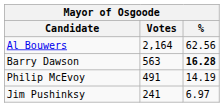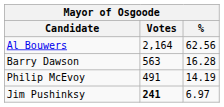(201, 61) bold -> (201, 61) normal
(151, 94) normal -> (151, 94) bold
